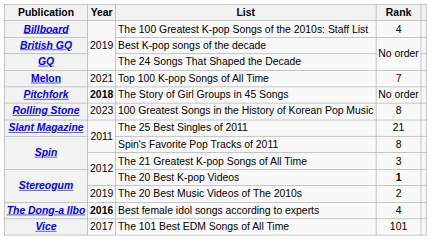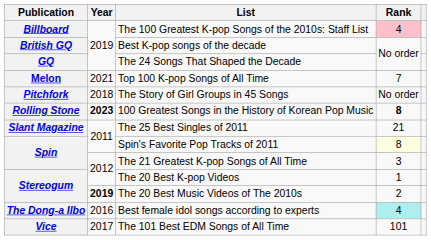(399, 29) no background -> (399, 29) pink background
(102, 95) bold -> (102, 95) normal
(102, 111) normal -> (102, 111) bold
(399, 111) normal -> (399, 111) bold
(399, 144) no background -> (399, 144) lightyellow background
(399, 177) bold -> (399, 177) normal
(102, 194) normal -> (102, 194) bold
(102, 210) bold -> (102, 210) normal
(399, 210) no background -> (399, 210) paleturquoise background
